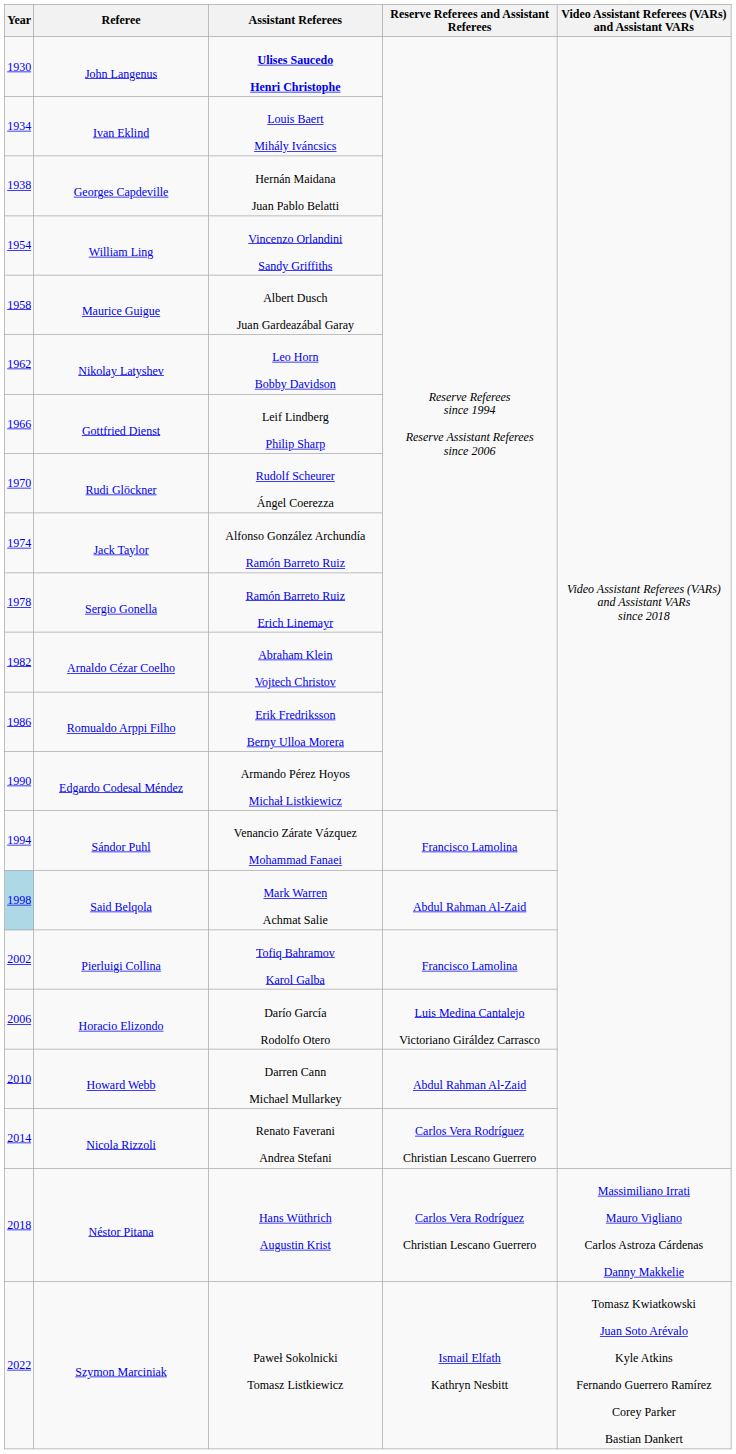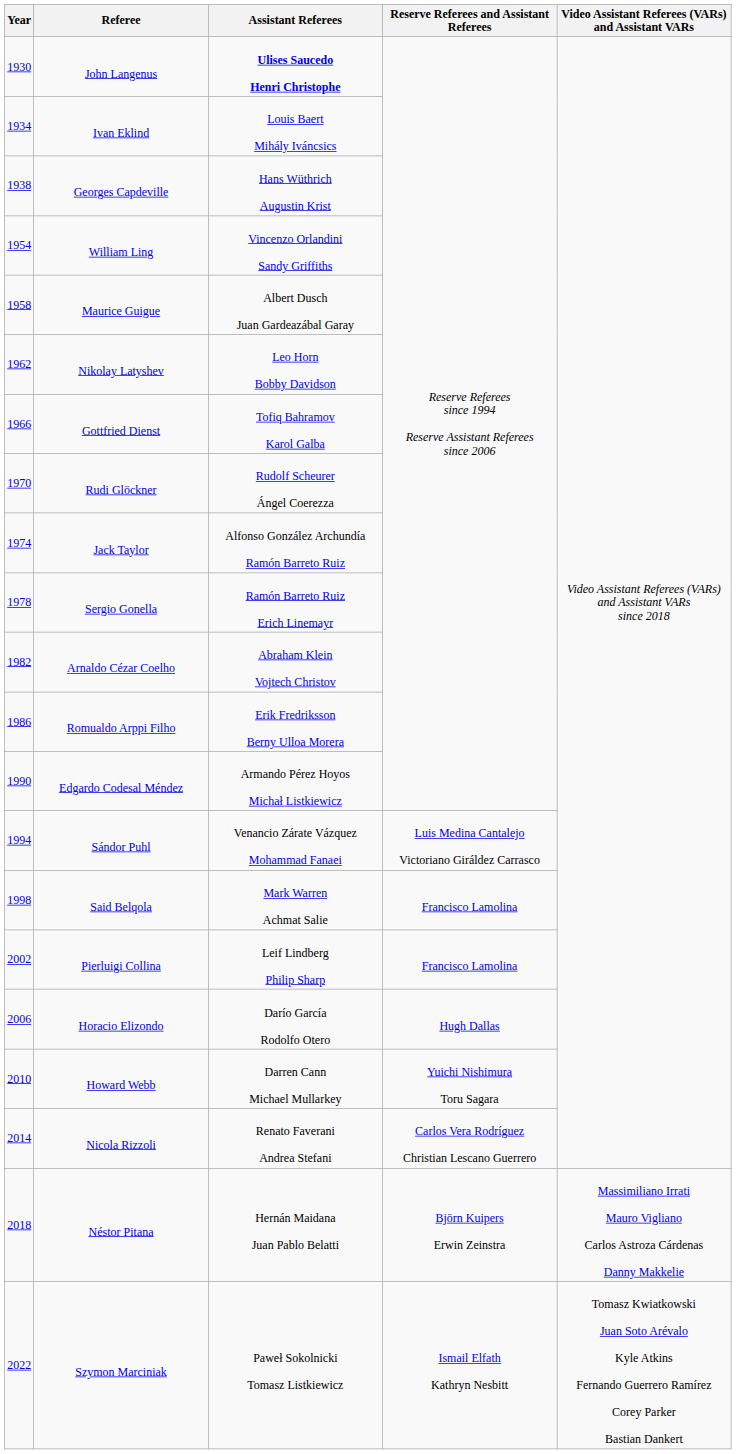(295, 192) Hernán Maidana Juan Pablo Belatti -> (295, 192) Hans Wüthrich Augustin Krist
(295, 430) Leif Lindberg Philip Sharp -> (295, 430) Tofiq Bahramov Karol Galba
(470, 847) Francisco Lamolina -> (470, 847) Luis Medina Cantalejo Victoriano Giráldez Carrasco
(19, 900) lightblue background -> (19, 900) no background
(470, 906) Abdul Rahman Al-Zaid -> (470, 906) Francisco Lamolina
(295, 966) Tofiq Bahramov Karol Galba -> (295, 966) Leif Lindberg Philip Sharp
(470, 1026) Luis Medina Cantalejo Victoriano Giráldez Carrasco -> (470, 1026) Hugh Dallas
(470, 1085) Abdul Rahman Al-Zaid -> (470, 1085) Yuichi Nishimura Toru Sagara
(295, 1231) Hans Wüthrich Augustin Krist -> (295, 1231) Hernán Maidana Juan Pablo Belatti
(470, 1231) Carlos Vera Rodríguez Christian Lescano Guerrero -> (470, 1231) Björn Kuipers Erwin Zeinstra
